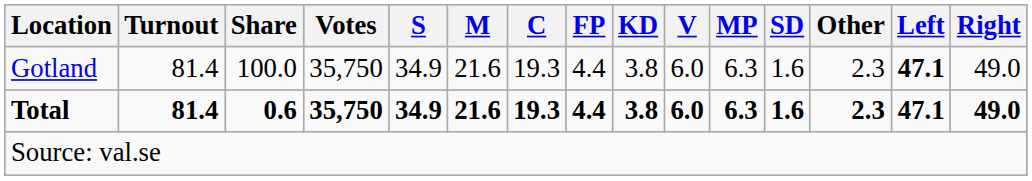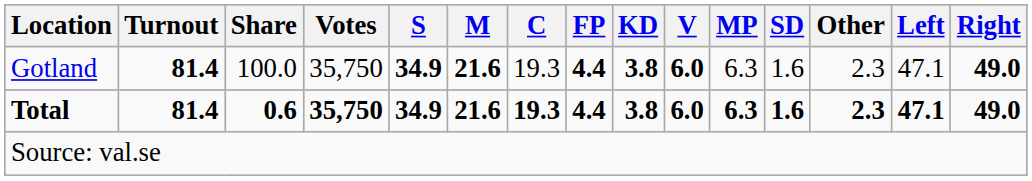(195, 68) normal -> (195, 68) bold
(418, 68) normal -> (418, 68) bold
(478, 68) normal -> (478, 68) bold
(589, 68) normal -> (589, 68) bold
(641, 68) normal -> (641, 68) bold
(687, 68) normal -> (687, 68) bold
(921, 68) bold -> (921, 68) normal
(997, 68) normal -> (997, 68) bold
